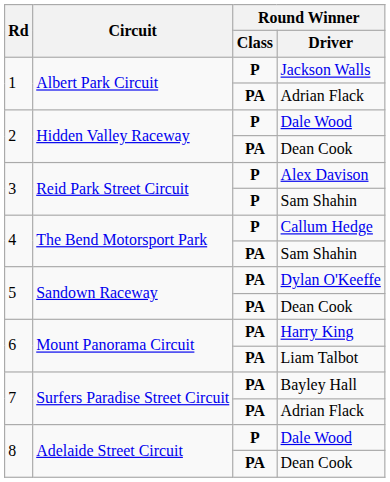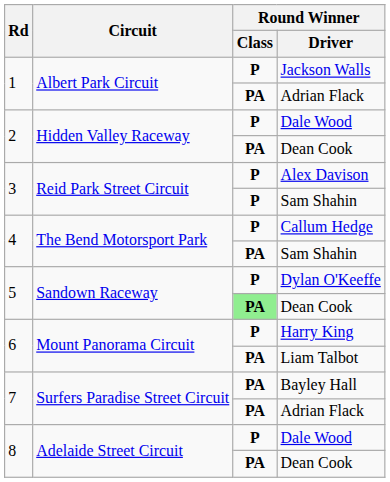(255, 279) PA -> (255, 279) P
(255, 305) no background -> (255, 305) lightgreen background
(255, 332) PA -> (255, 332) P
